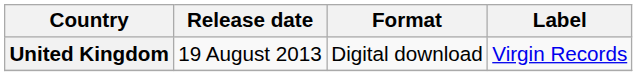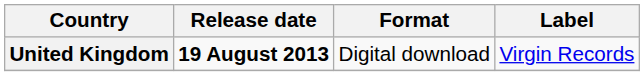(250, 53) normal -> (254, 53) bold
